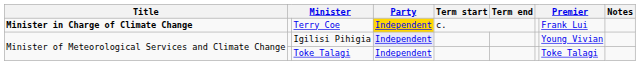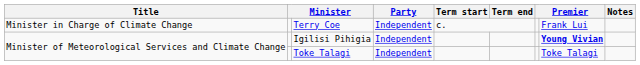(99, 25) bold -> (99, 25) normal
(403, 25) gold background -> (403, 25) no background
(403, 39) lavender background -> (403, 39) no background
(572, 39) normal -> (572, 39) bold
